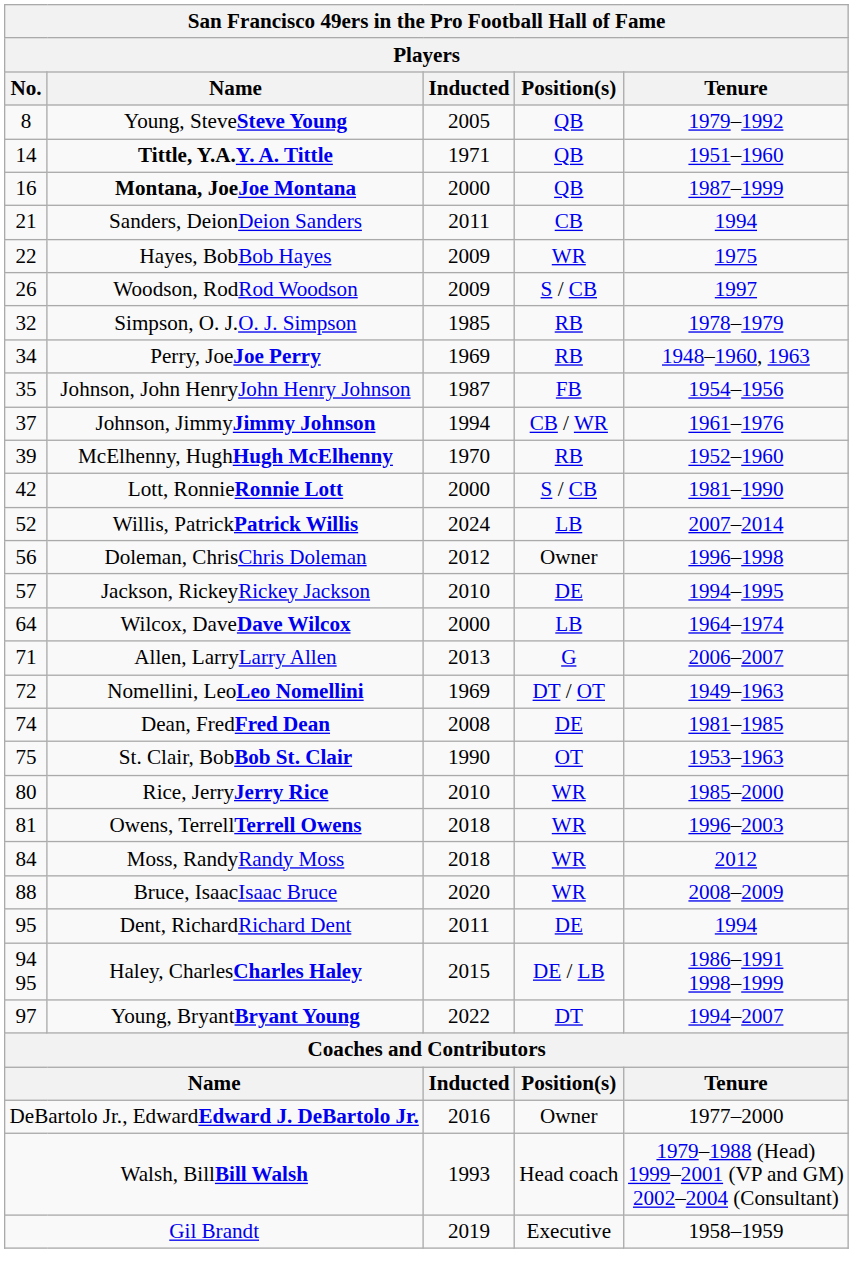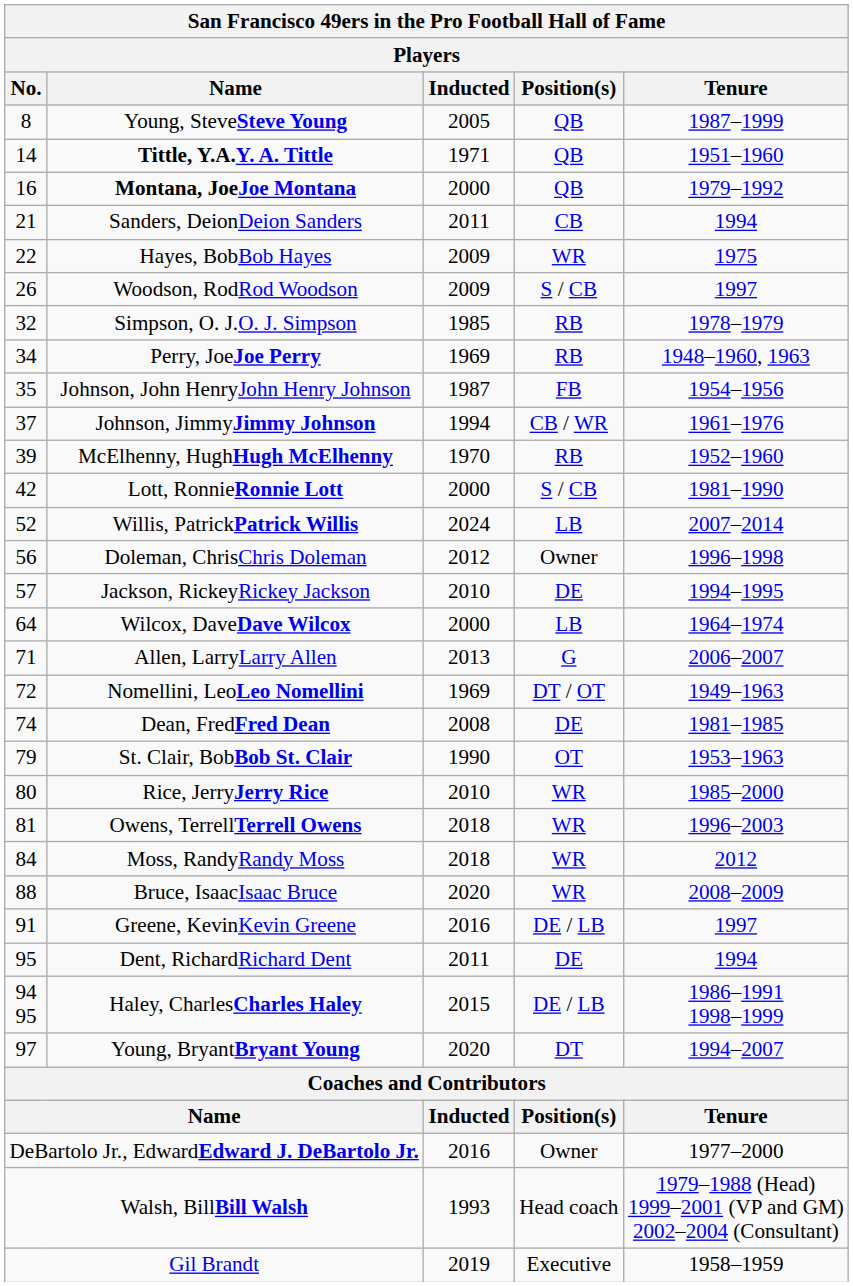(736, 121) 1979–1992 -> (736, 121) 1987–1999
(736, 188) 1987–1999 -> (736, 188) 1979–1992
(26, 758) 75 -> (26, 758) 79
+ row: (235, 925)
(469, 1016) 2022 -> (469, 1049) 2020
